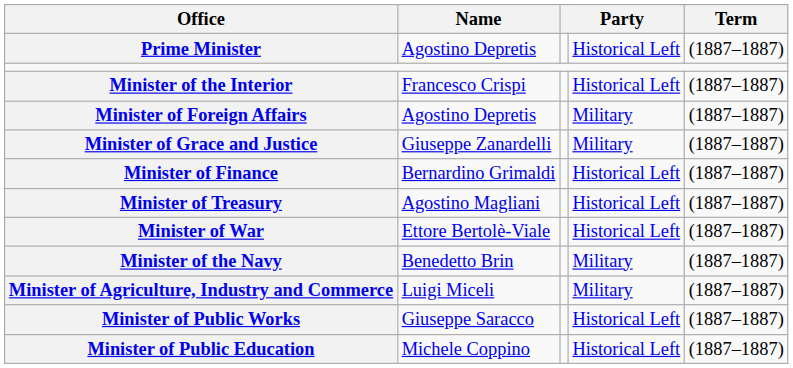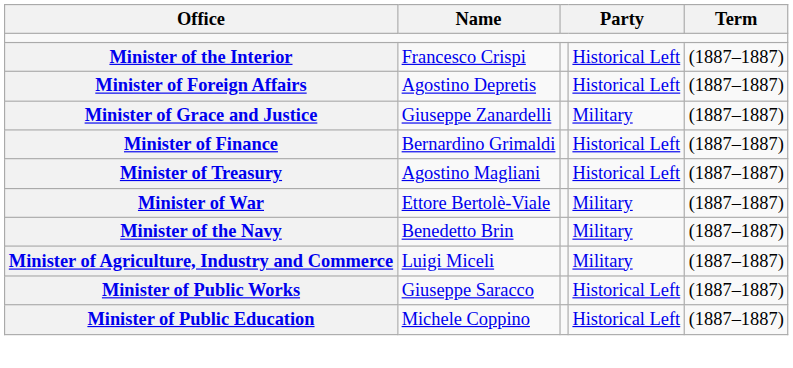- row: (201, 48)
(603, 115) Military -> (626, 85) Historical Left
(626, 231) Historical Left -> (603, 202) Military
